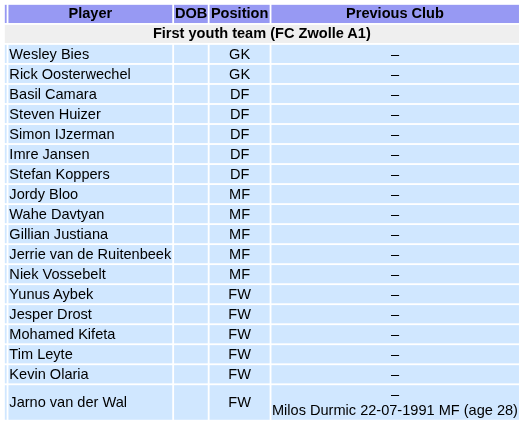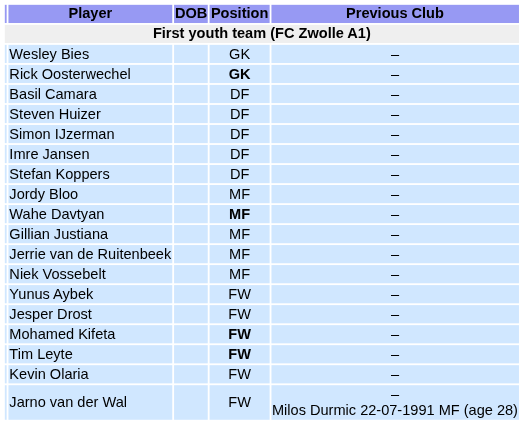(240, 74) normal -> (240, 74) bold
(240, 214) normal -> (240, 214) bold
(240, 334) normal -> (240, 334) bold
(240, 354) normal -> (240, 354) bold
